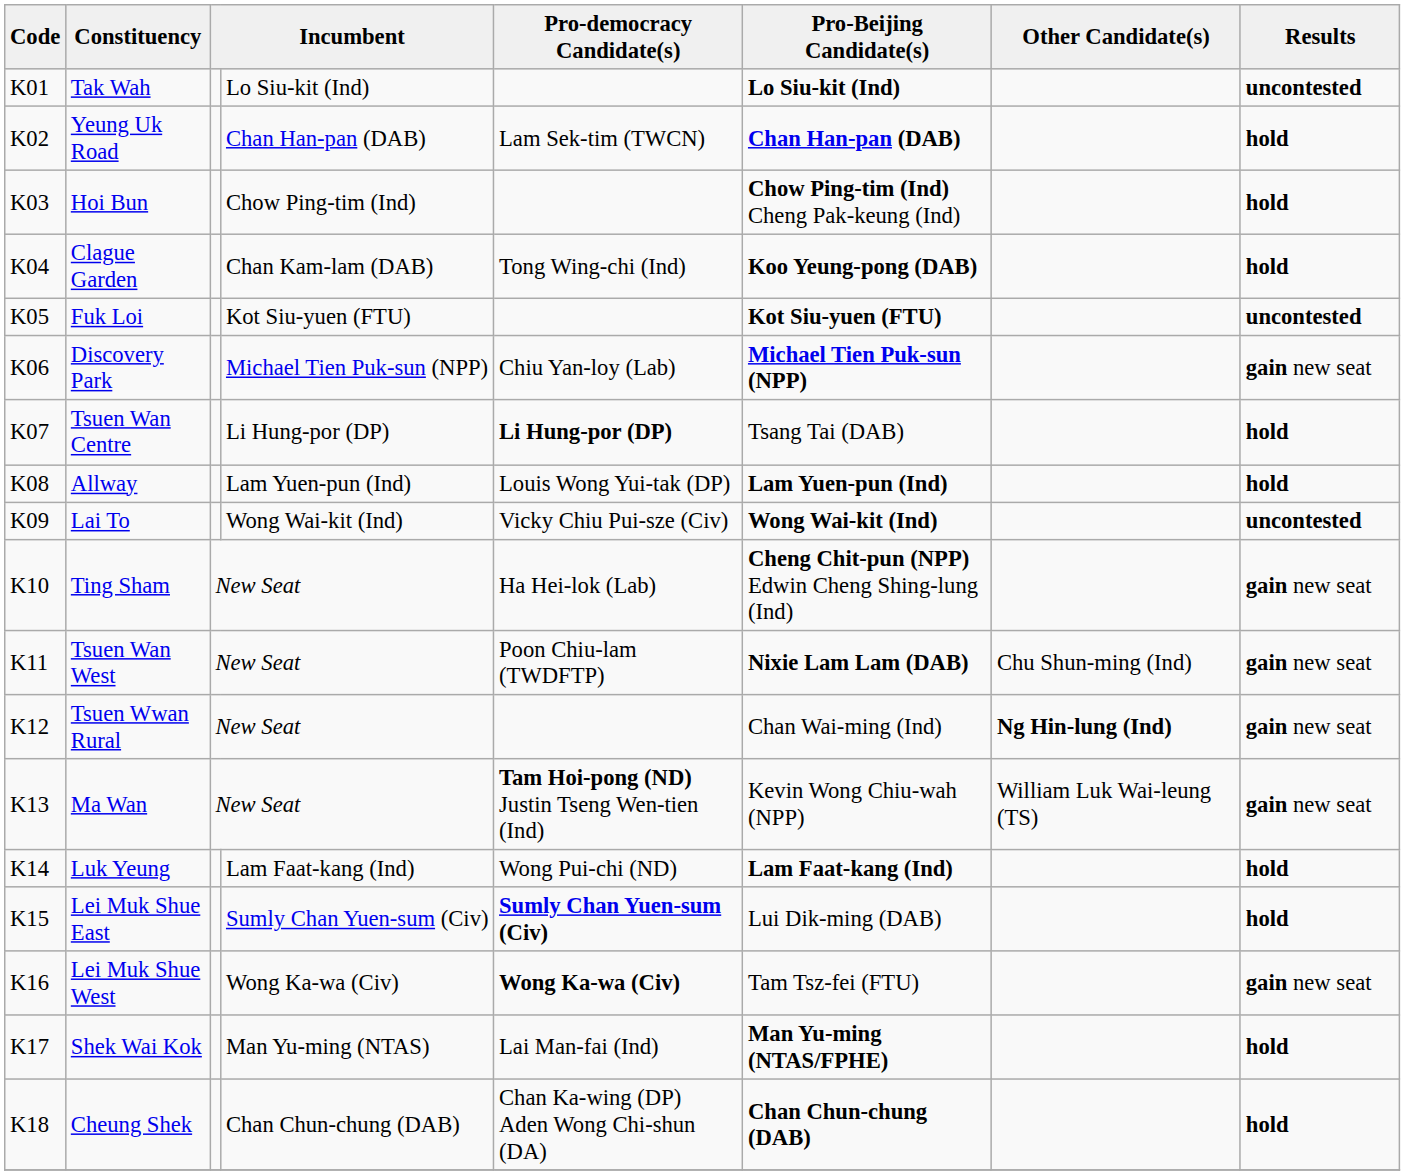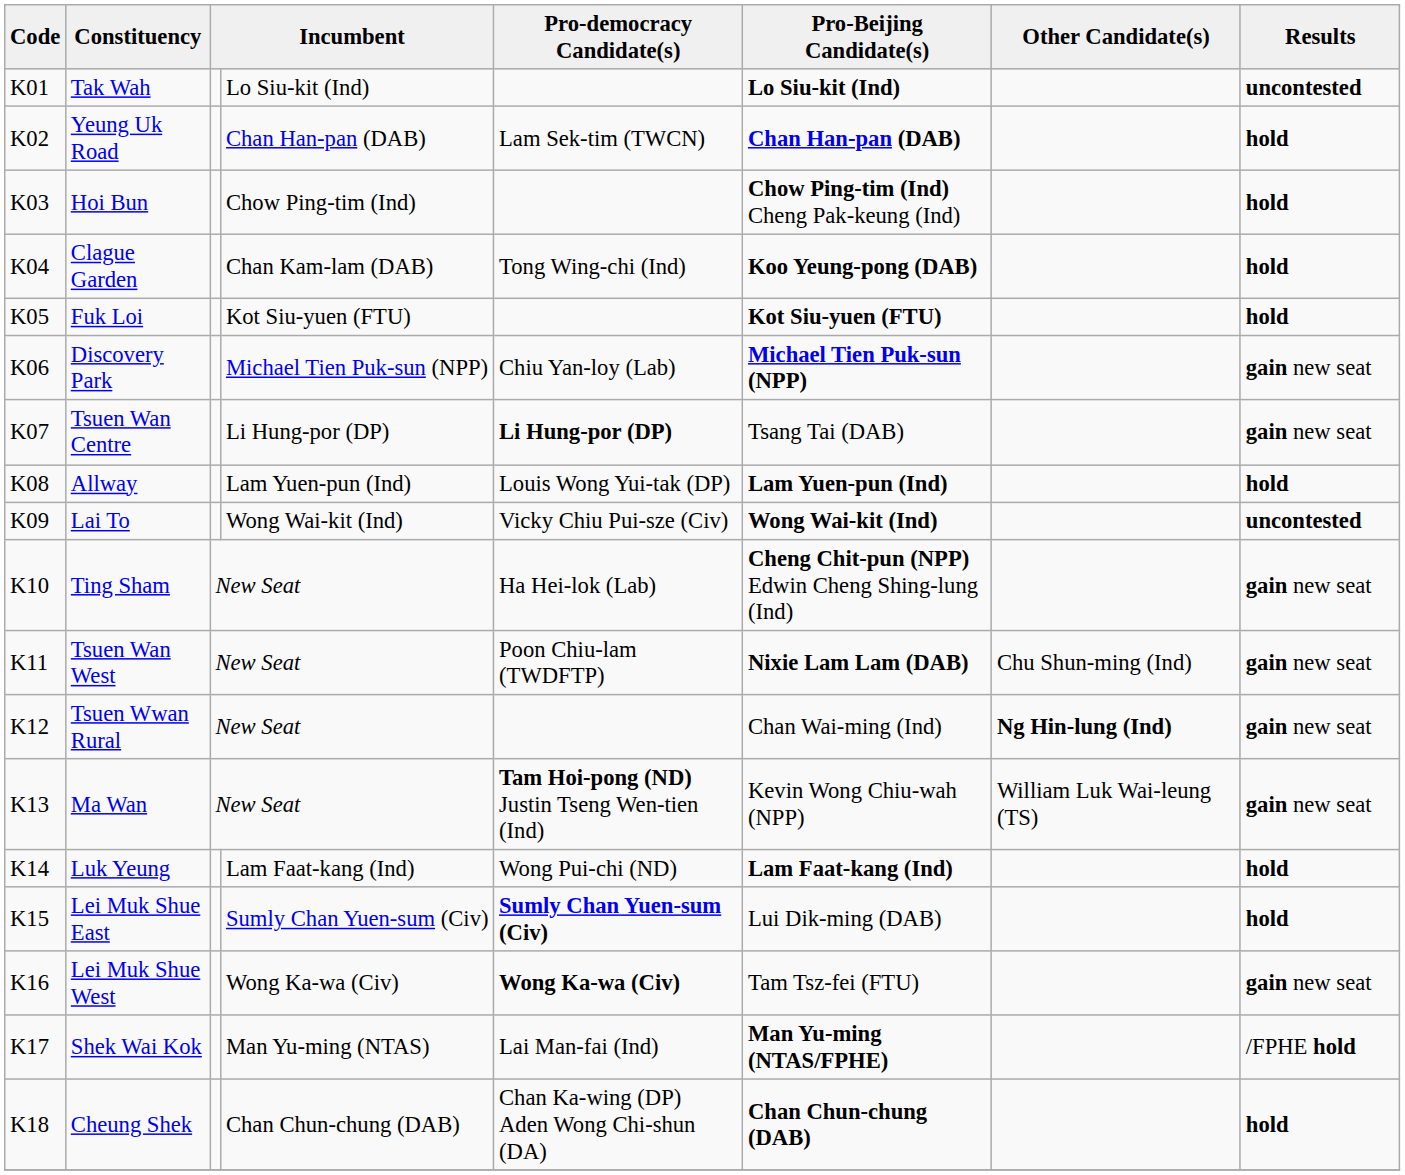(1304, 317) uncontested -> (1267, 317) hold
(1267, 432) hold -> (1309, 432) gain new seat
(1267, 1047) hold -> (1301, 1047) /FPHE hold
